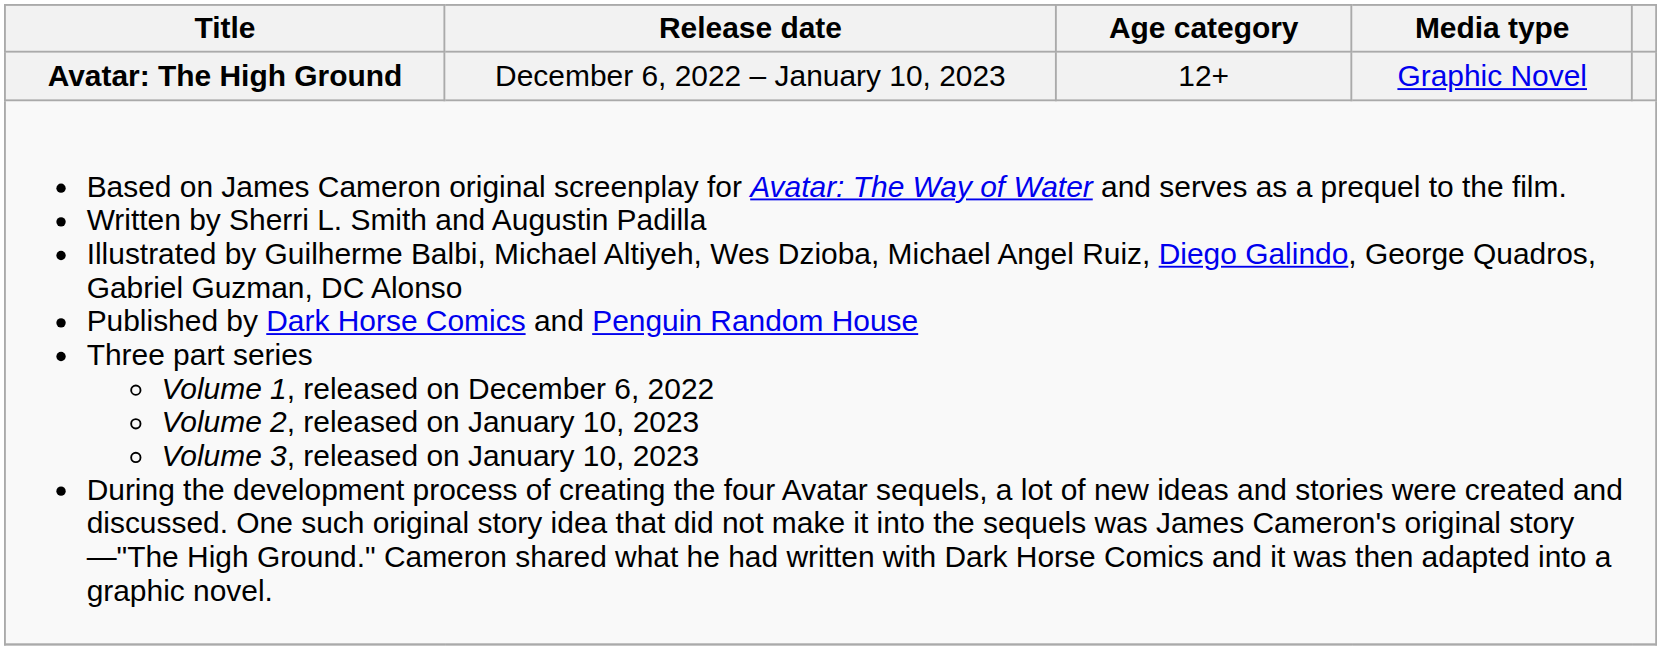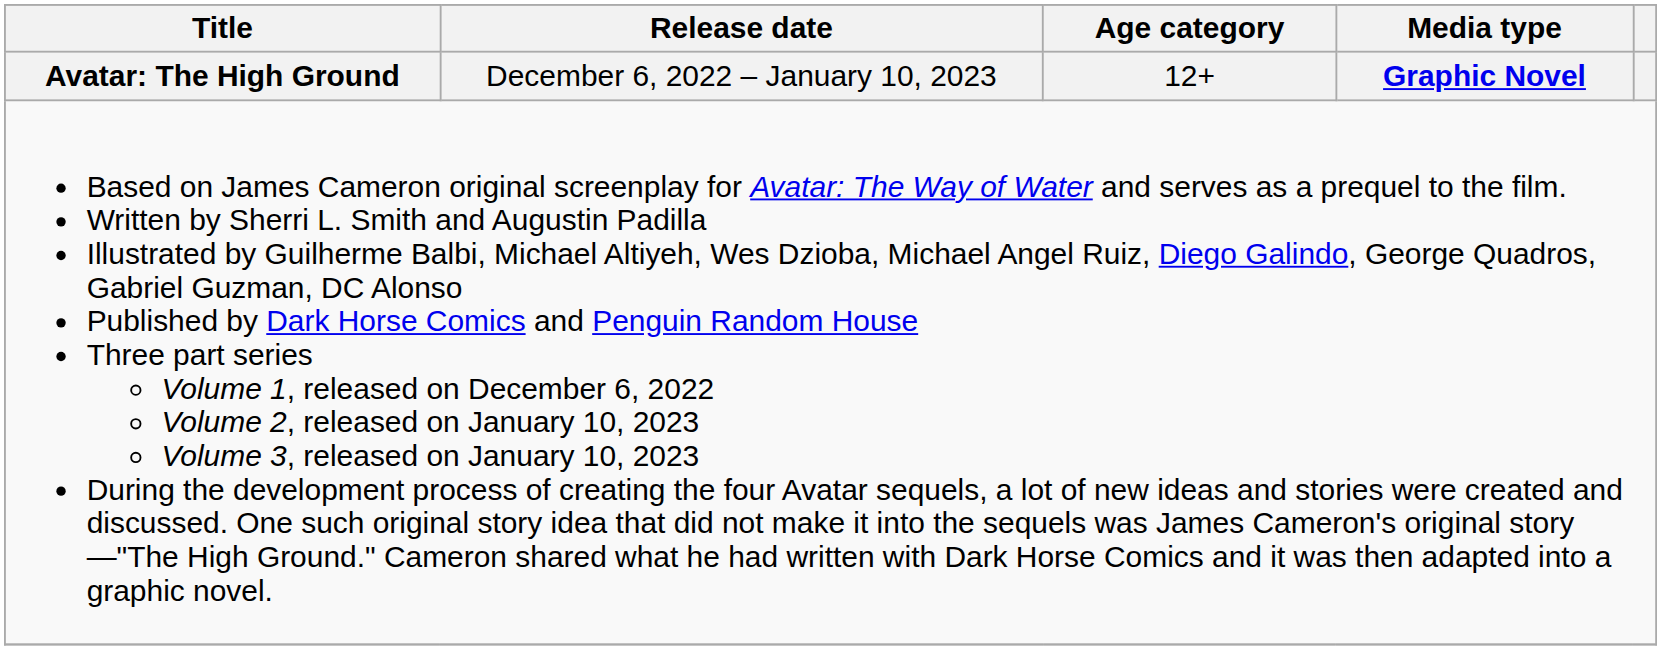(1492, 75) normal -> (1484, 75) bold
